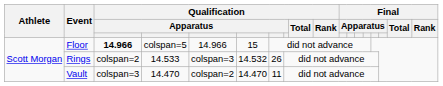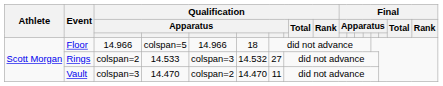(118, 45) bold -> (118, 45) normal
(253, 45) 15 -> (253, 45) 18
(277, 60) 26 -> (277, 60) 27
